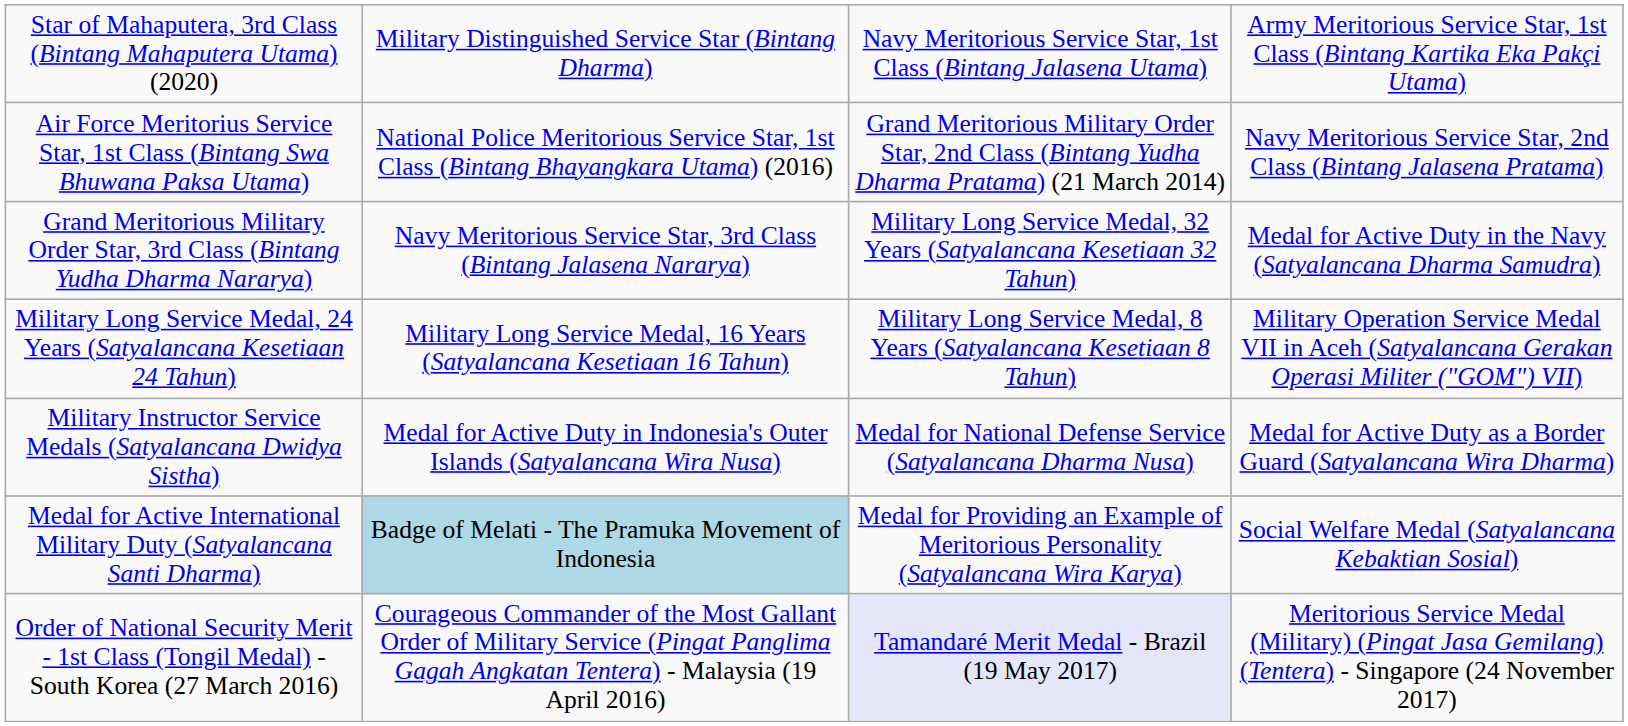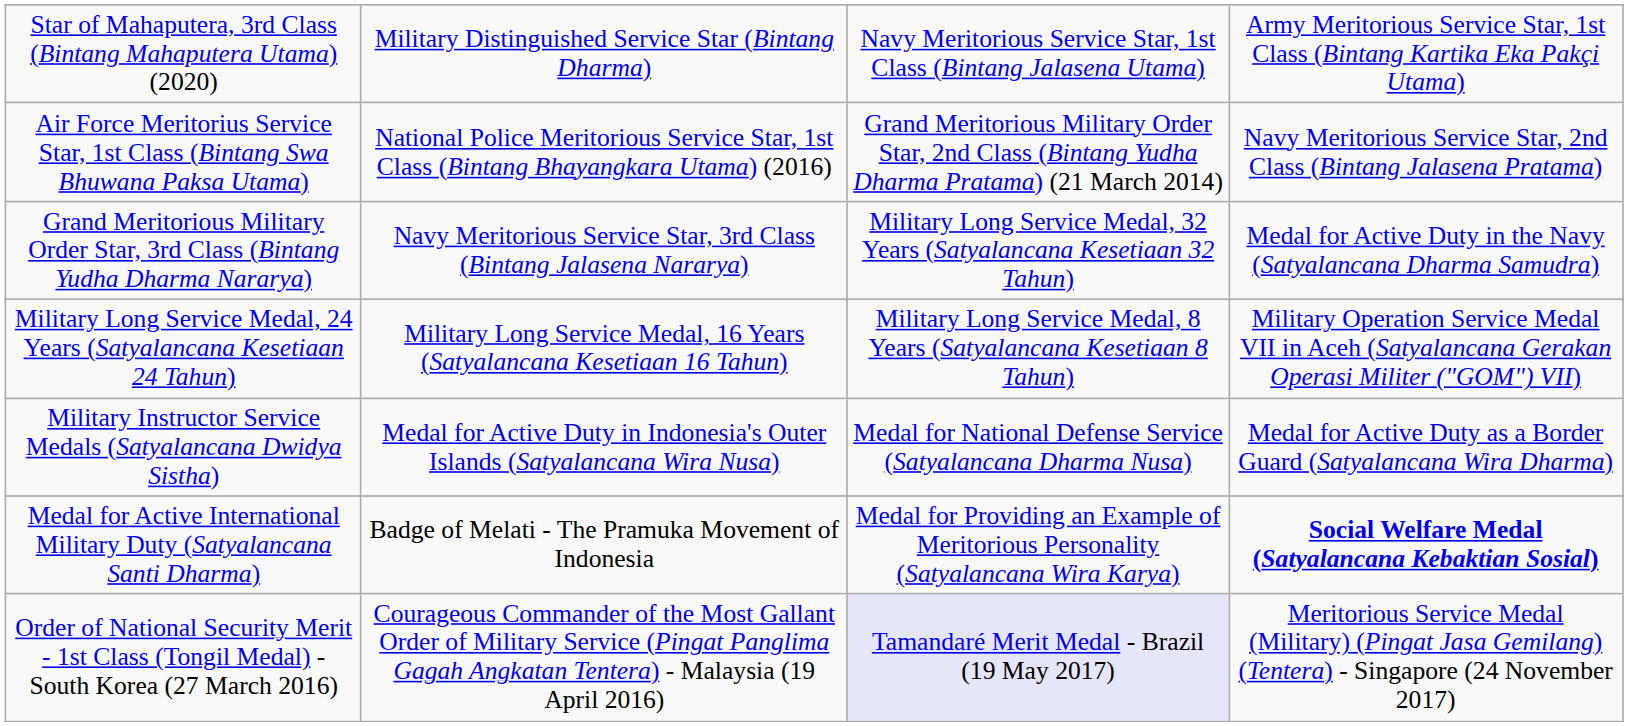(605, 544) lightblue background -> (604, 544) no background
(1427, 544) normal -> (1426, 544) bold
